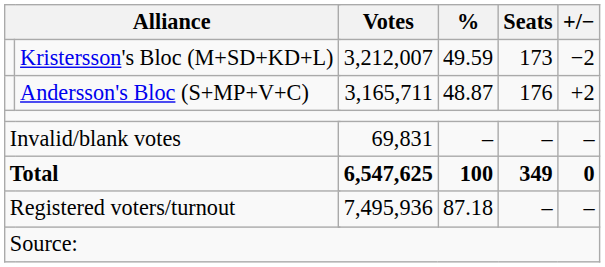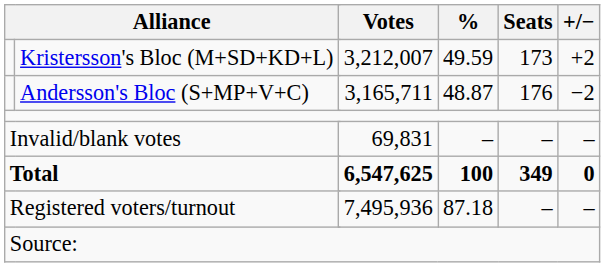(583, 57) −2 -> (583, 57) +2
(583, 92) +2 -> (583, 92) −2
